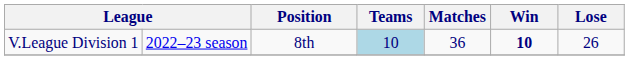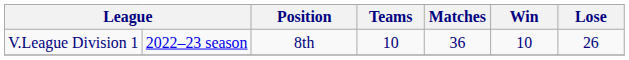(391, 42) lightblue background -> (391, 42) no background
(524, 42) bold -> (524, 42) normal
